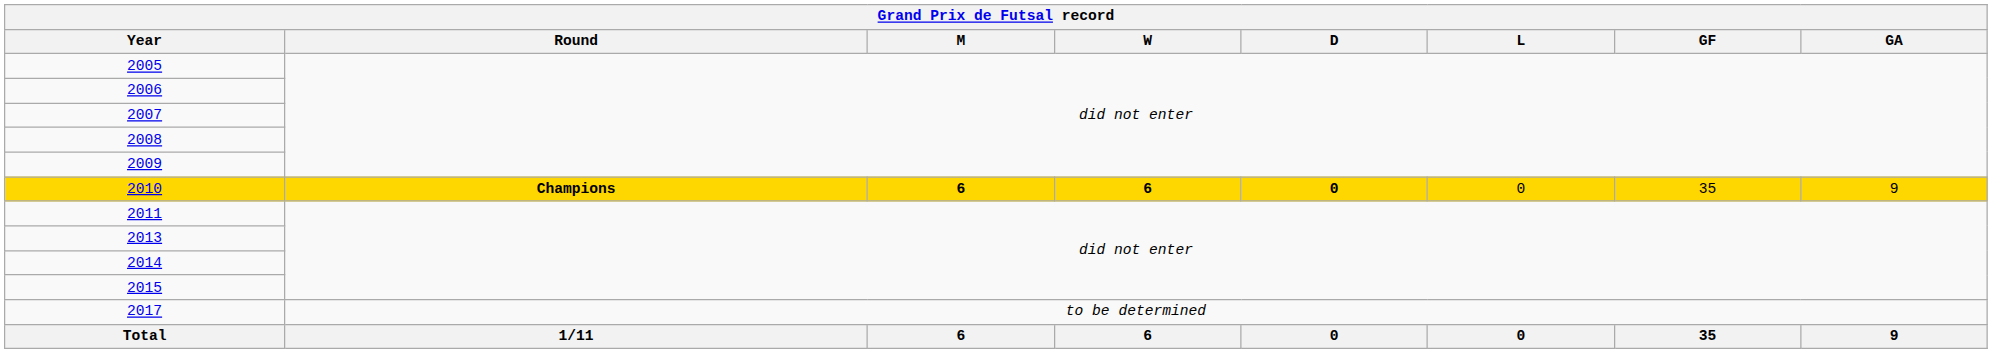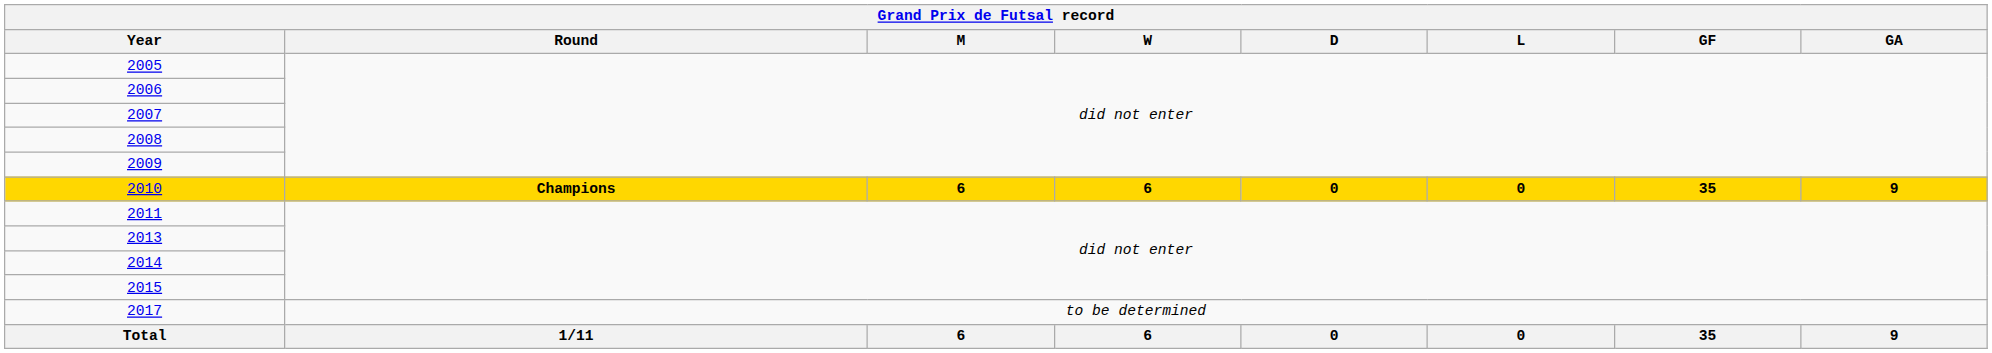(1521, 189) normal -> (1521, 189) bold
(1707, 189) normal -> (1707, 189) bold
(1894, 189) normal -> (1894, 189) bold
